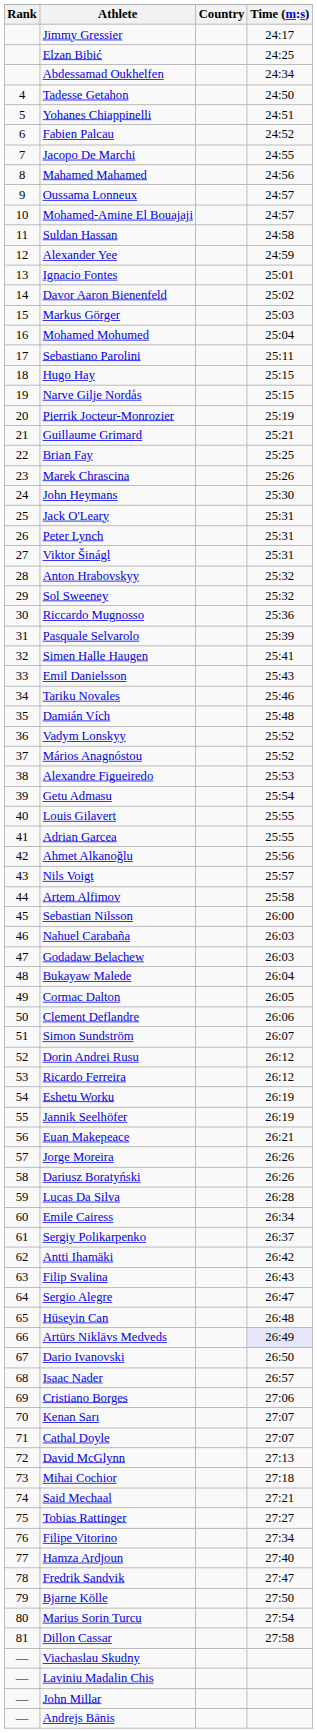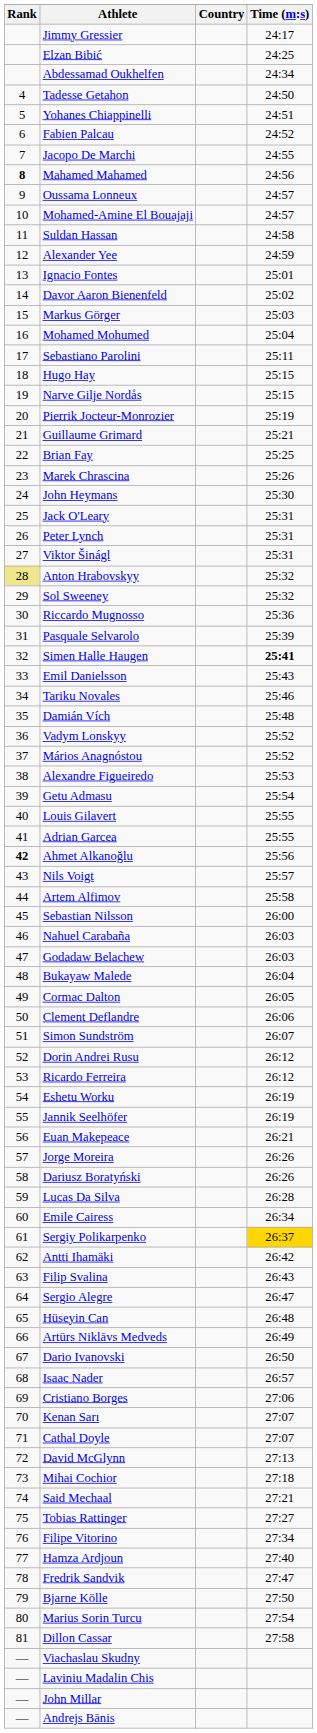(22, 174) normal -> (22, 174) bold
(22, 575) no background -> (22, 575) khaki background
(280, 656) normal -> (280, 656) bold
(22, 856) normal -> (22, 856) bold
(280, 1237) no background -> (280, 1237) gold background
(280, 1337) lavender background -> (280, 1337) no background
